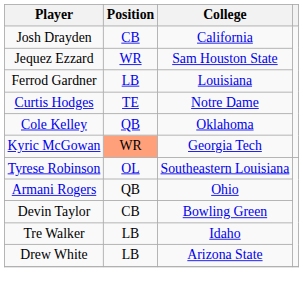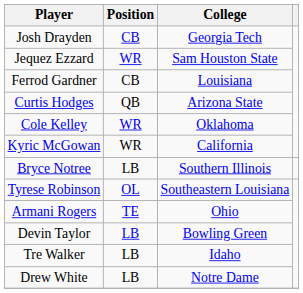(225, 37) California -> (225, 37) Georgia Tech
(130, 80) LB -> (131, 80) CB
(130, 102) TE -> (130, 102) QB
(225, 102) Notre Dame -> (225, 102) Arizona State
(130, 124) QB -> (131, 124) WR
(131, 146) lightsalmon background -> (131, 146) no background
(225, 146) Georgia Tech -> (225, 146) California
+ row: (54, 168)
(130, 189) QB -> (130, 211) TE
(131, 211) CB -> (130, 233) LB
(225, 255) Arizona State -> (225, 277) Notre Dame
